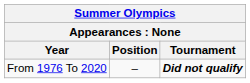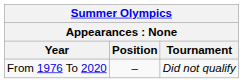(203, 68) bold -> (199, 68) normal
